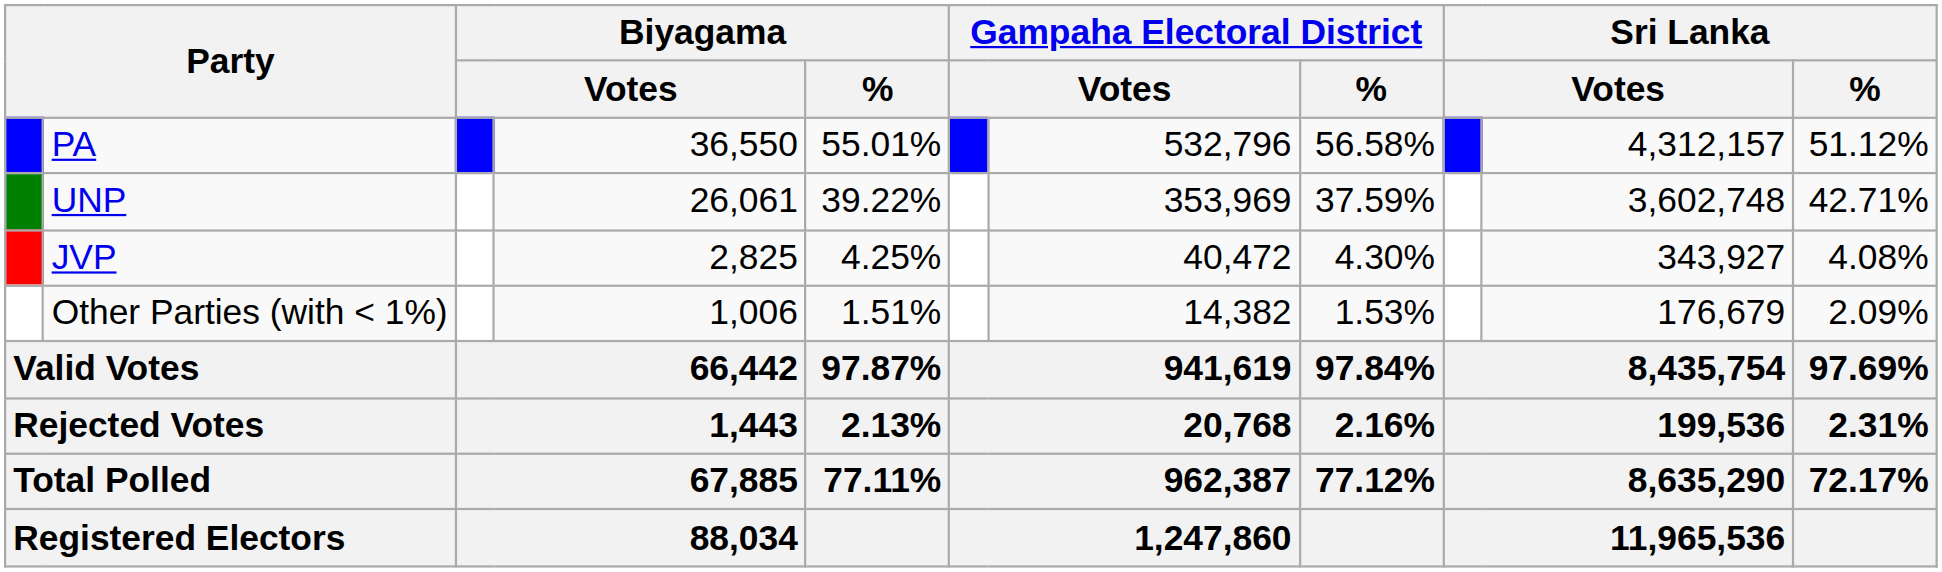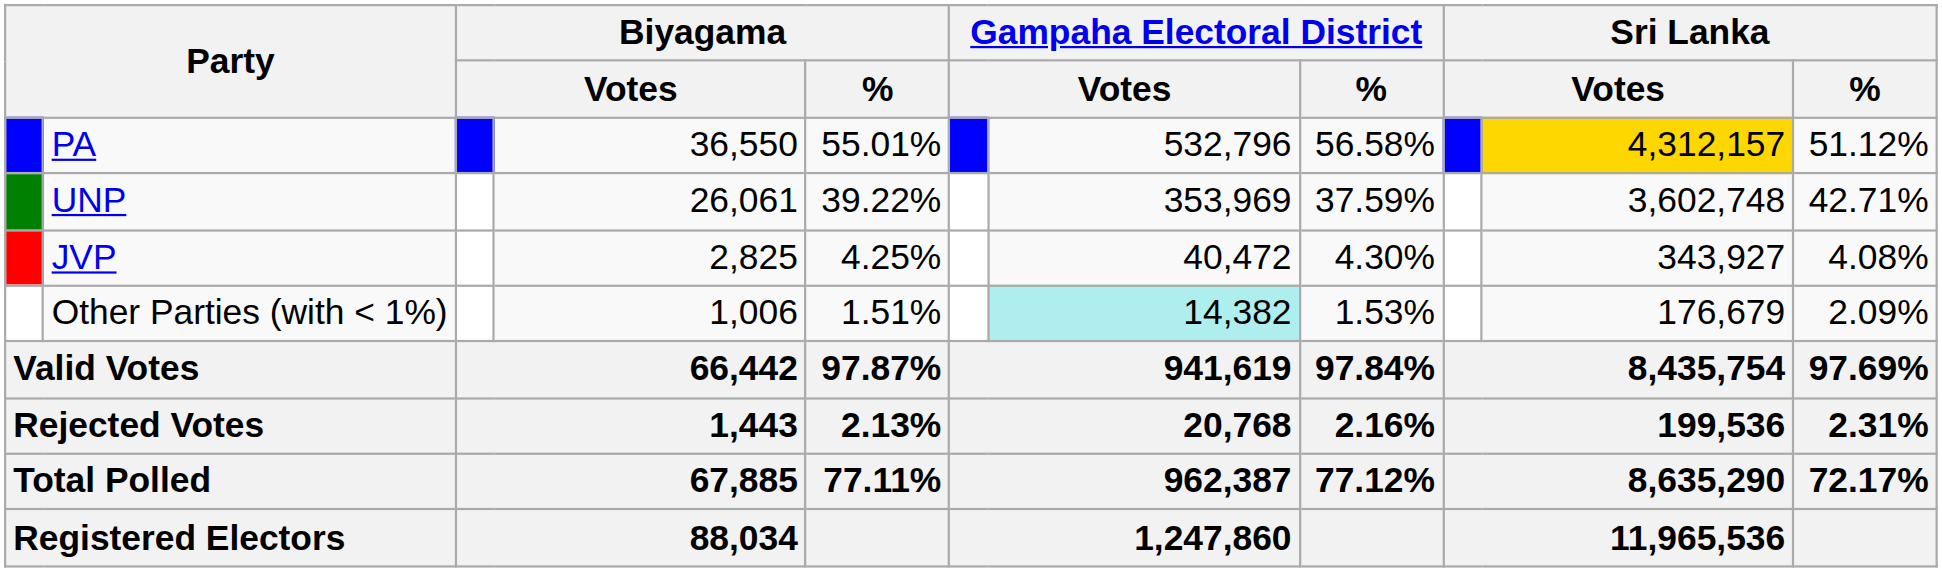(1706, 144) no background -> (1706, 144) gold background
(1237, 312) no background -> (1237, 312) paleturquoise background
